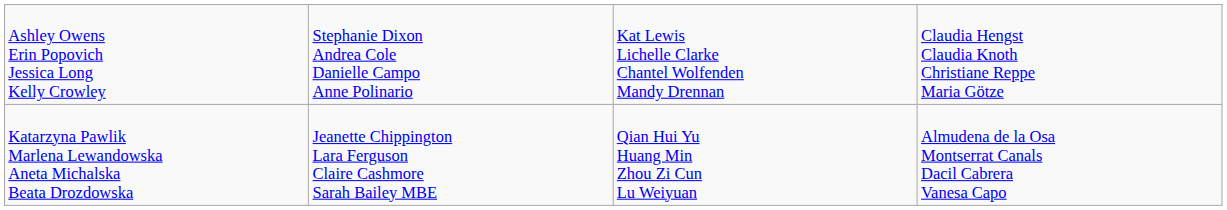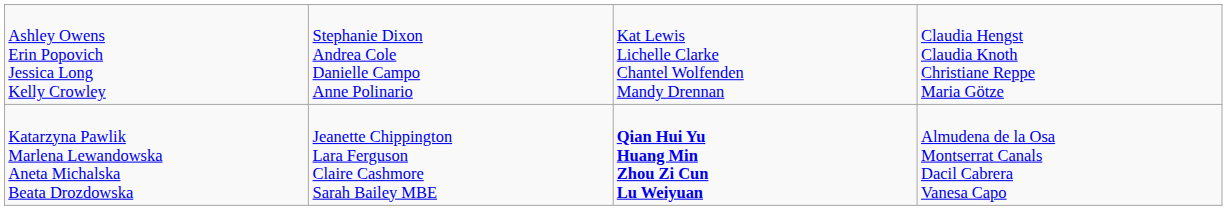(659, 164) normal -> (663, 164) bold
